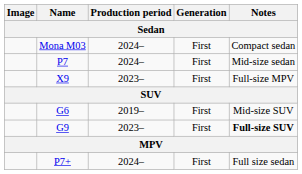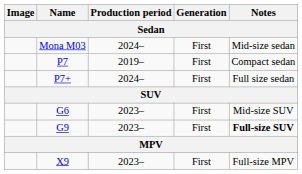(263, 45) Compact sedan -> (263, 45) Mid-size sedan
(131, 62) 2024– -> (131, 62) 2019–
(263, 62) Mid-size sedan -> (263, 62) Compact sedan
rows swapped: (62, 161) <-> (62, 78)
(131, 111) 2019– -> (131, 111) 2023–
